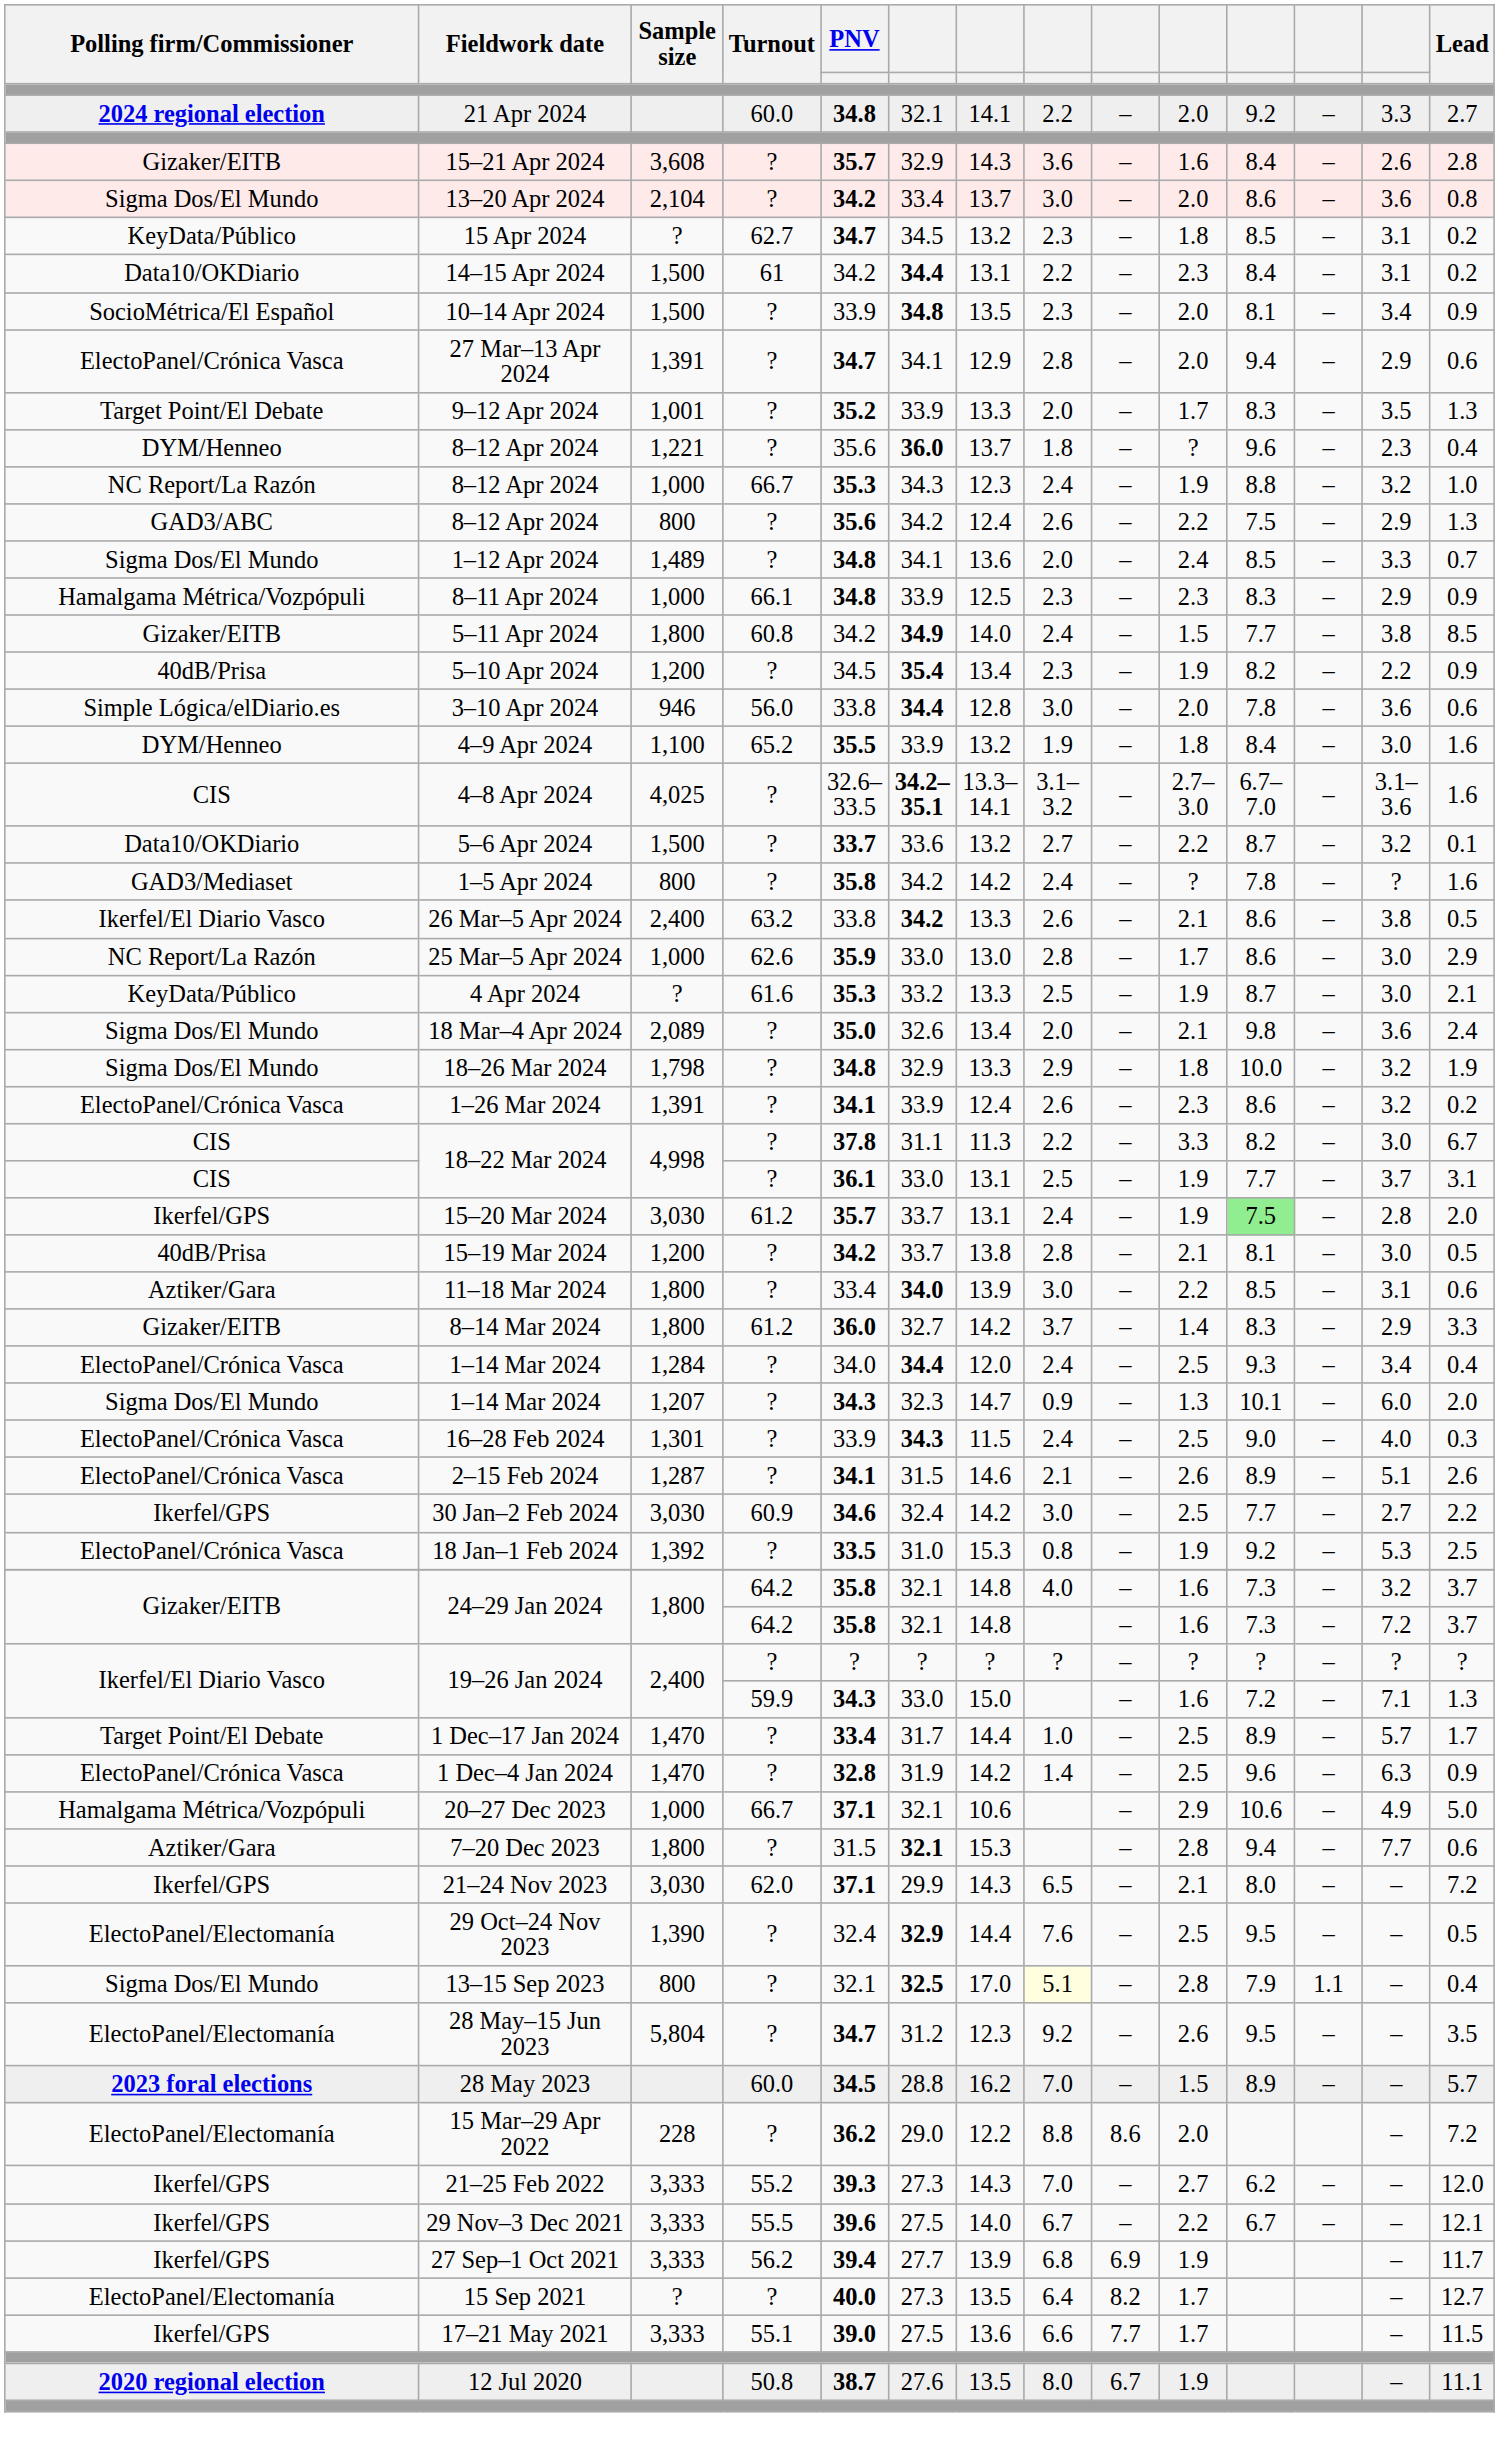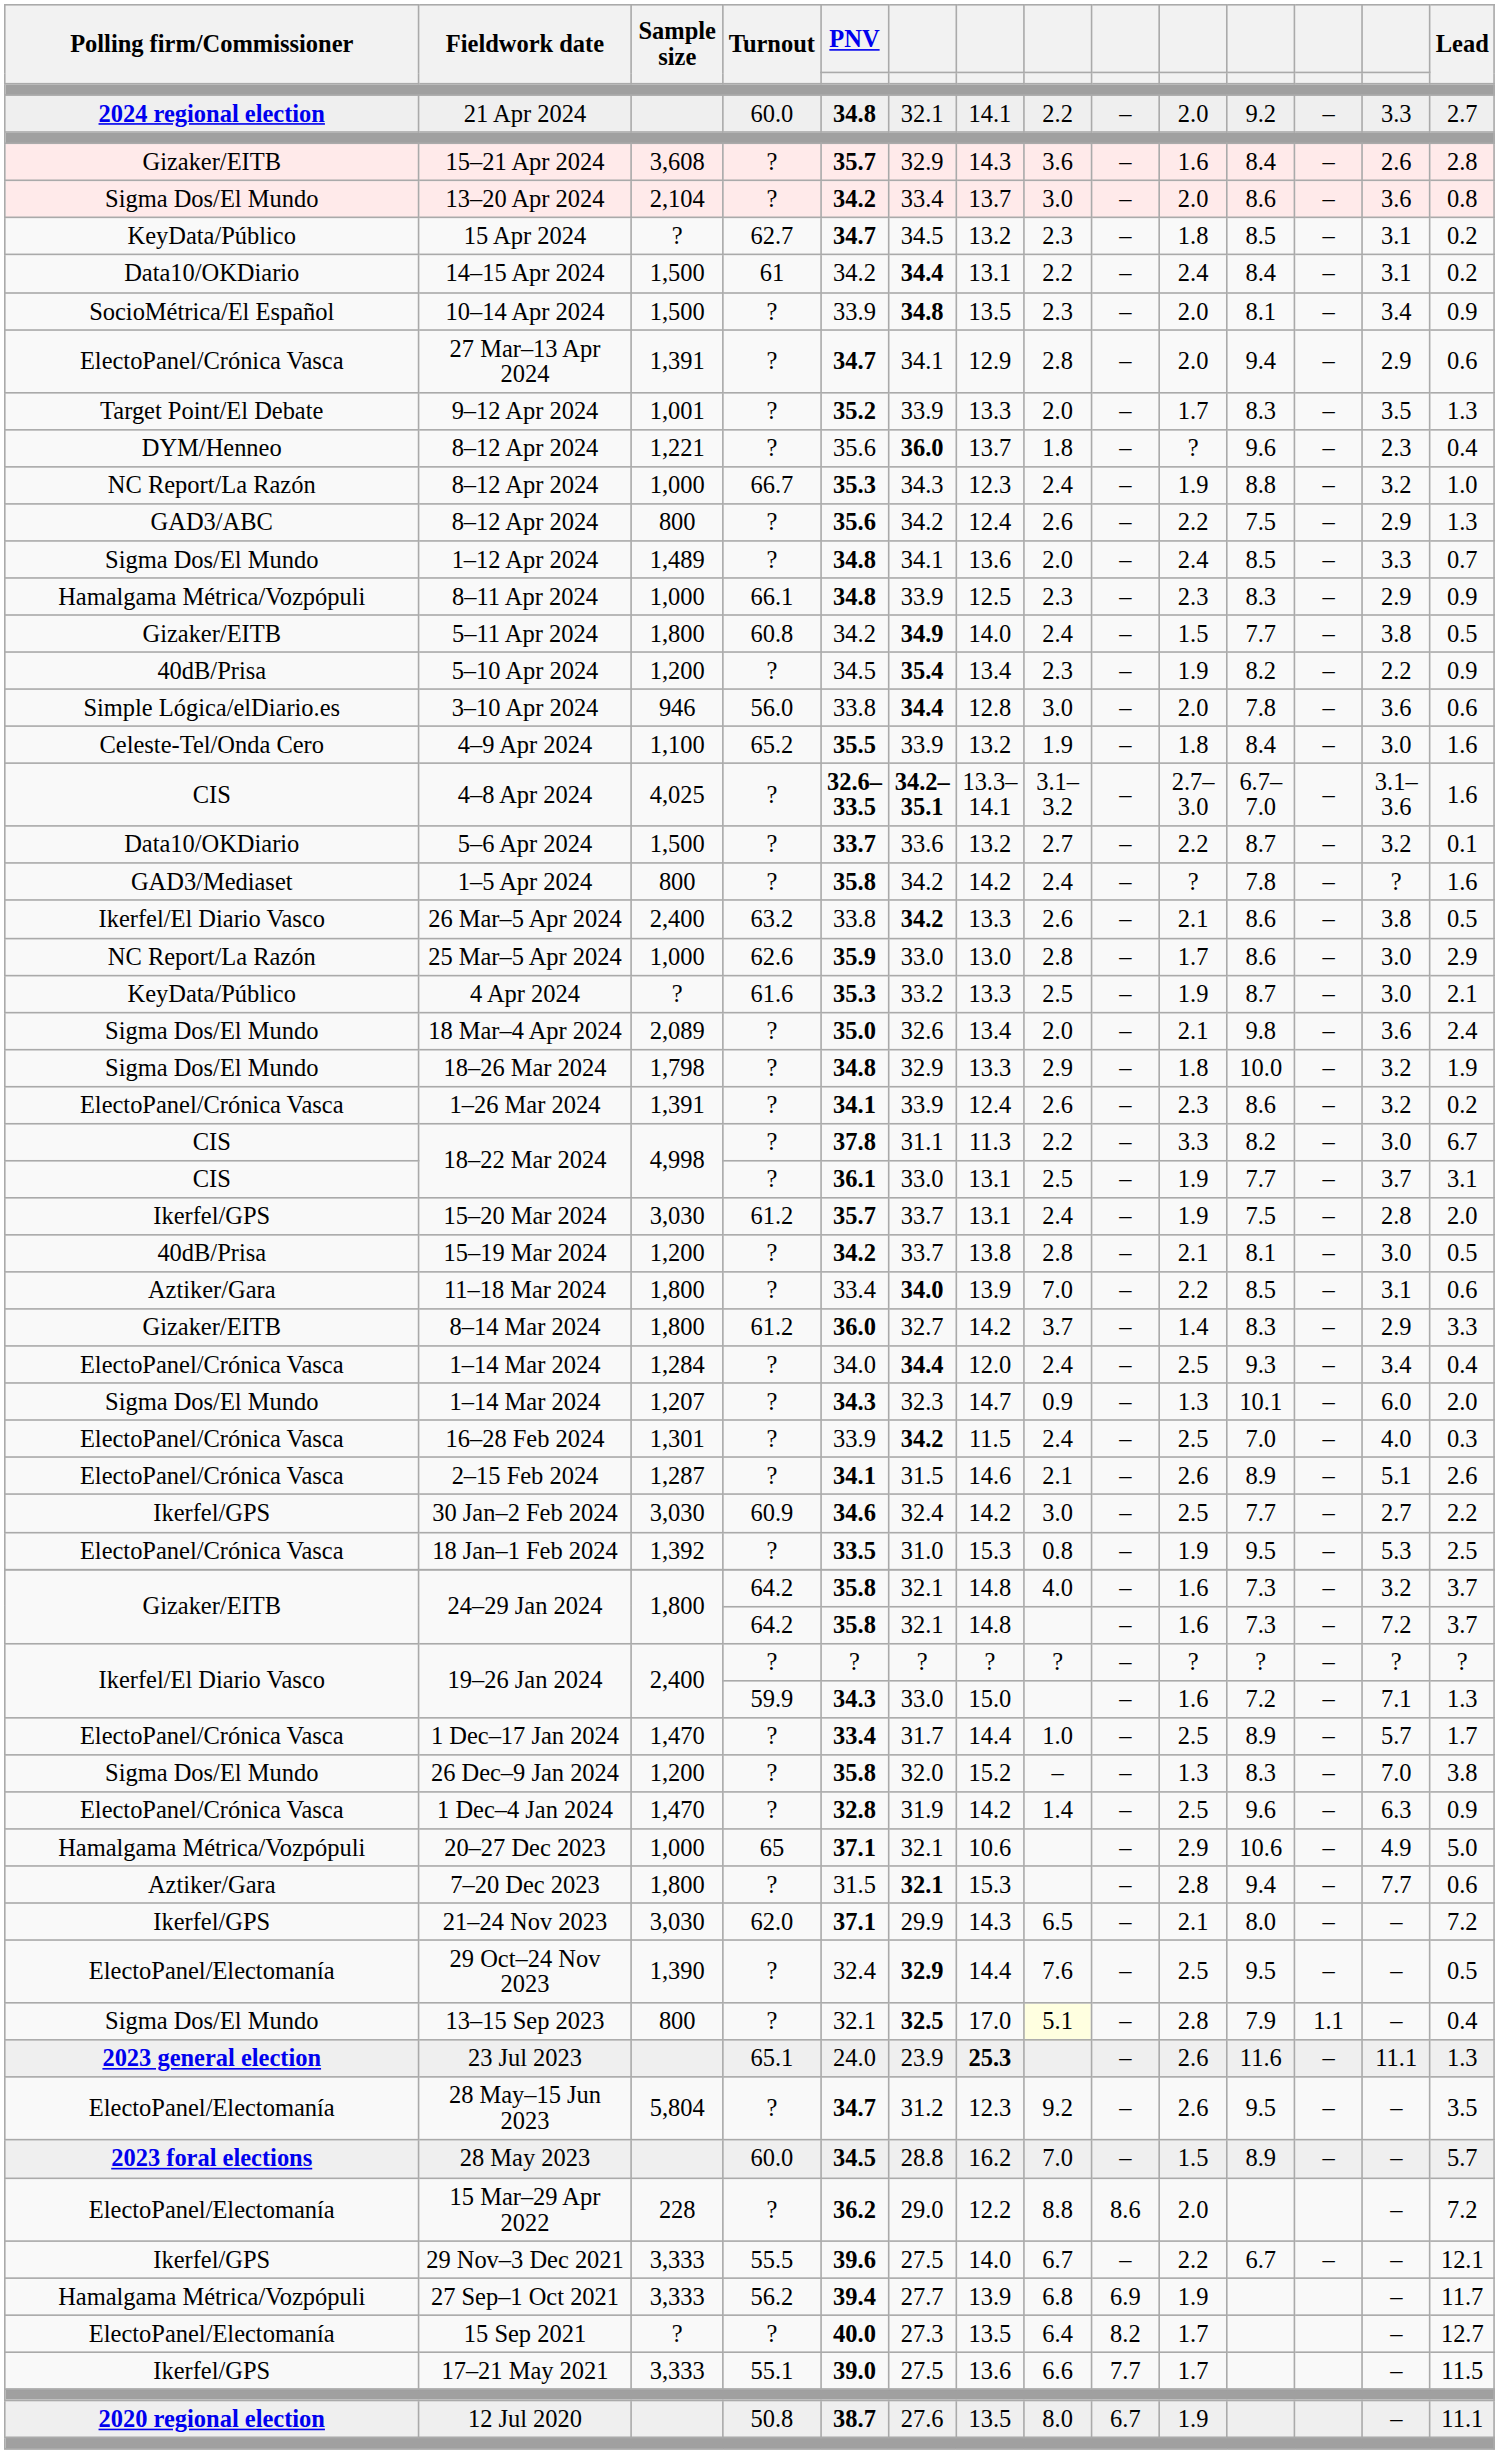(1193, 273) 2.3 -> (1193, 273) 2.4
(1462, 633) 8.5 -> (1462, 633) 0.5
(212, 744) DYM/Henneo -> (212, 744) Celeste-Tel/Onda Cero
(854, 794) normal -> (854, 794) bold
(1261, 1216) lightgreen background -> (1261, 1216) no background
(1058, 1290) 3.0 -> (1058, 1290) 7.0
(922, 1438) 34.3 -> (922, 1438) 34.2
(1261, 1438) 9.0 -> (1261, 1438) 7.0
(1261, 1550) 9.2 -> (1261, 1550) 9.5
(212, 1735) Target Point/El Debate -> (212, 1735) ElectoPanel/Crónica Vasca
+ row: (525, 1773)
(772, 1810) 66.7 -> (772, 1847) 65
+ row: (525, 2058)
- row: (525, 2184)
(212, 2258) Ikerfel/GPS -> (212, 2295) Hamalgama Métrica/Vozpópuli
